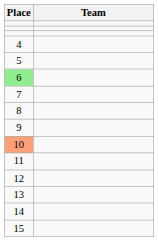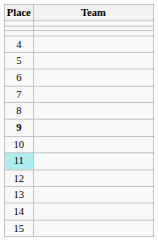(19, 77) lightgreen background -> (19, 77) no background
(19, 127) normal -> (19, 127) bold
(19, 144) lightsalmon background -> (19, 144) no background
(19, 161) no background -> (19, 161) paleturquoise background
